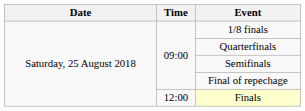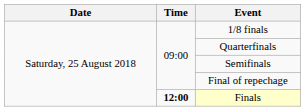(176, 98) normal -> (176, 98) bold
